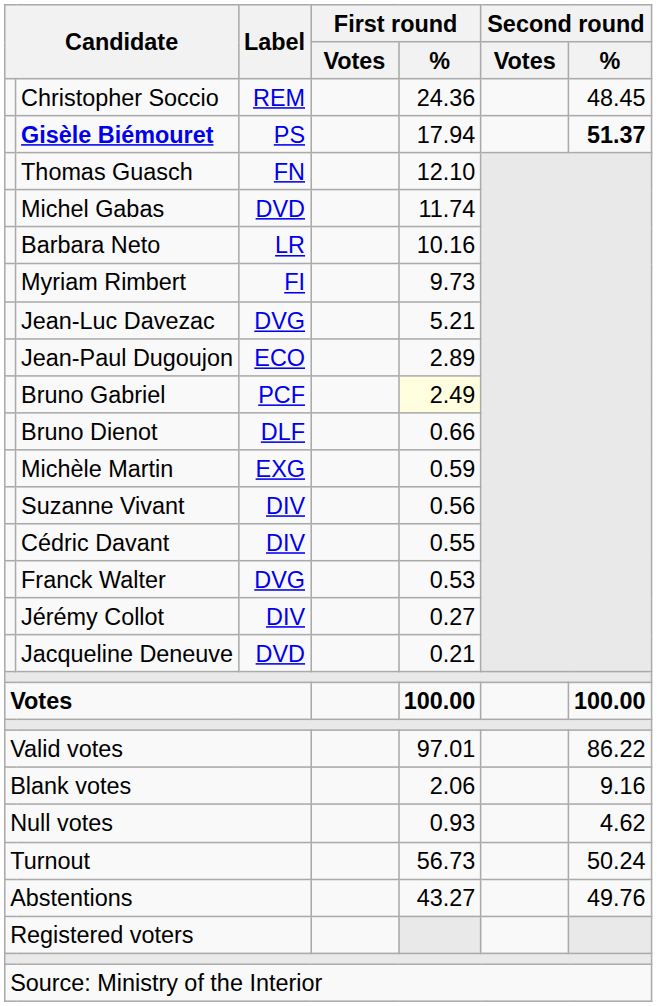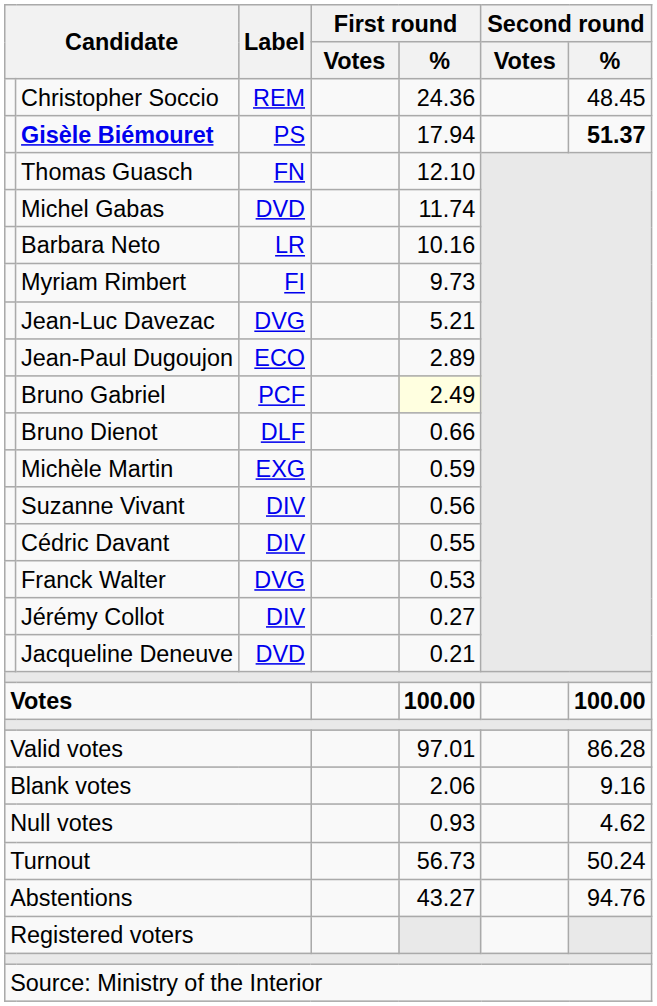(616, 749) 86.22 -> (616, 749) 86.28
(616, 898) 49.76 -> (616, 898) 94.76
